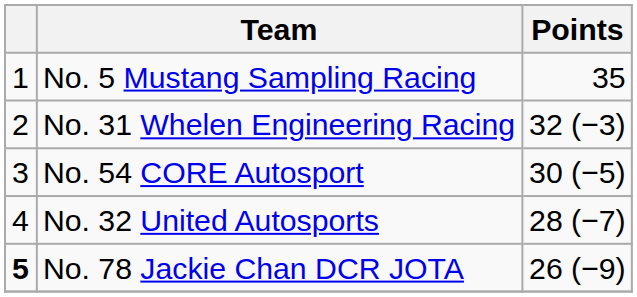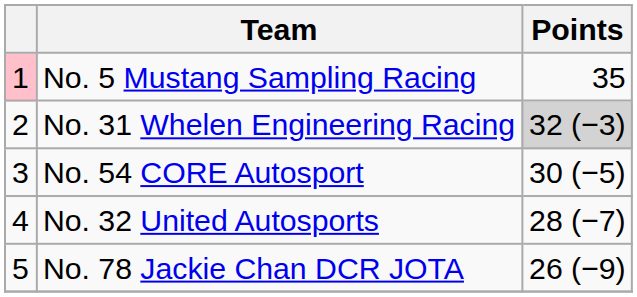(20, 77) no background -> (20, 77) pink background
(577, 125) no background -> (577, 125) lightgrey background
(20, 269) bold -> (20, 269) normal
